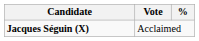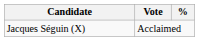(48, 28) bold -> (46, 28) normal
